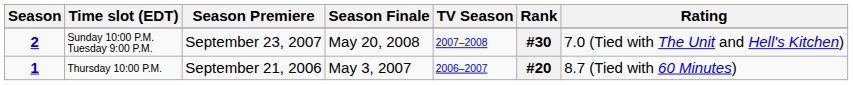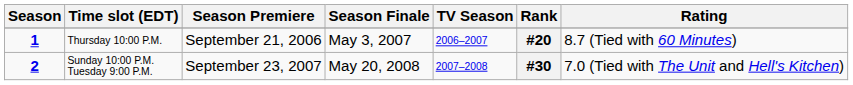rows swapped: (115, 68) <-> (111, 42)
